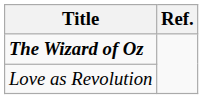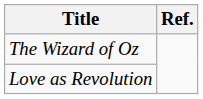(76, 49) bold -> (74, 49) normal
